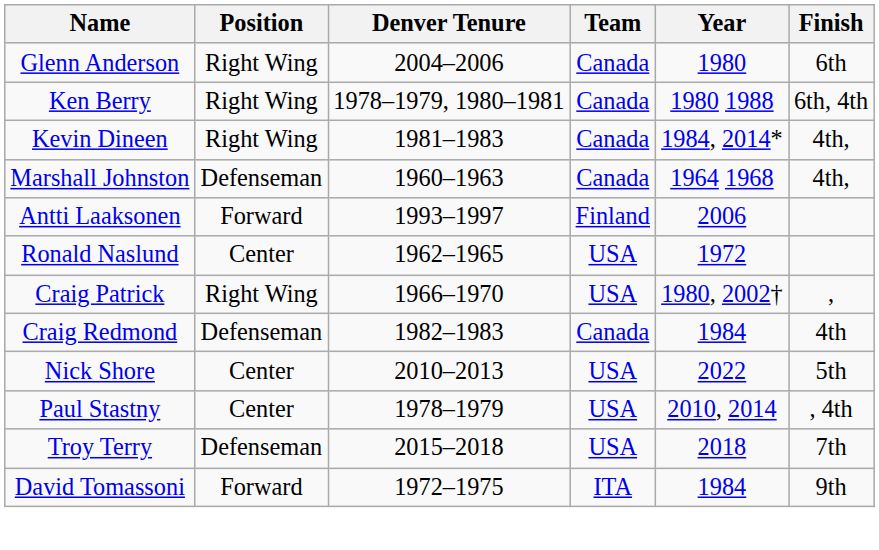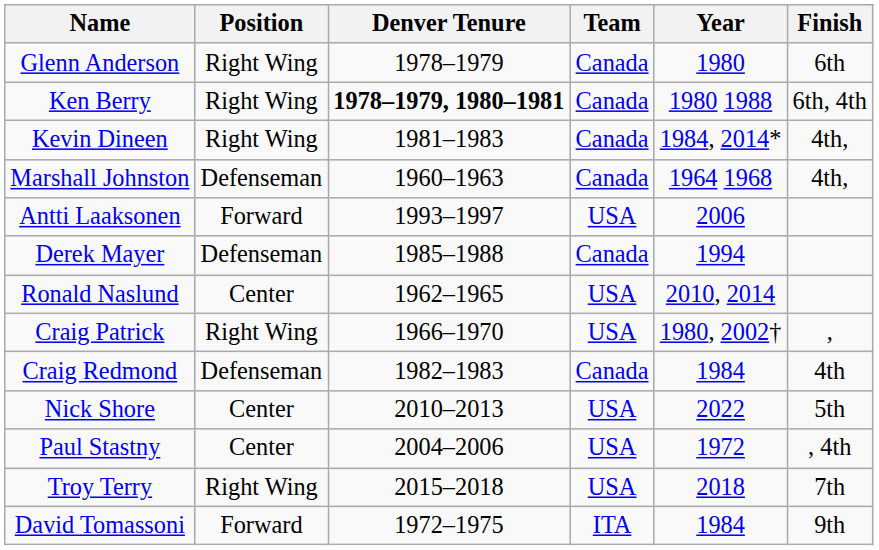(449, 62) 2004–2006 -> (449, 62) 1978–1979
(449, 100) normal -> (449, 100) bold
(613, 216) Finland -> (612, 216) USA
+ row: (100, 255)
(722, 255) 1972 -> (721, 293) 2010, 2014
(449, 409) 1978–1979 -> (449, 448) 2004–2006
(722, 409) 2010, 2014 -> (721, 448) 1972
(261, 448) Defenseman -> (261, 486) Right Wing
